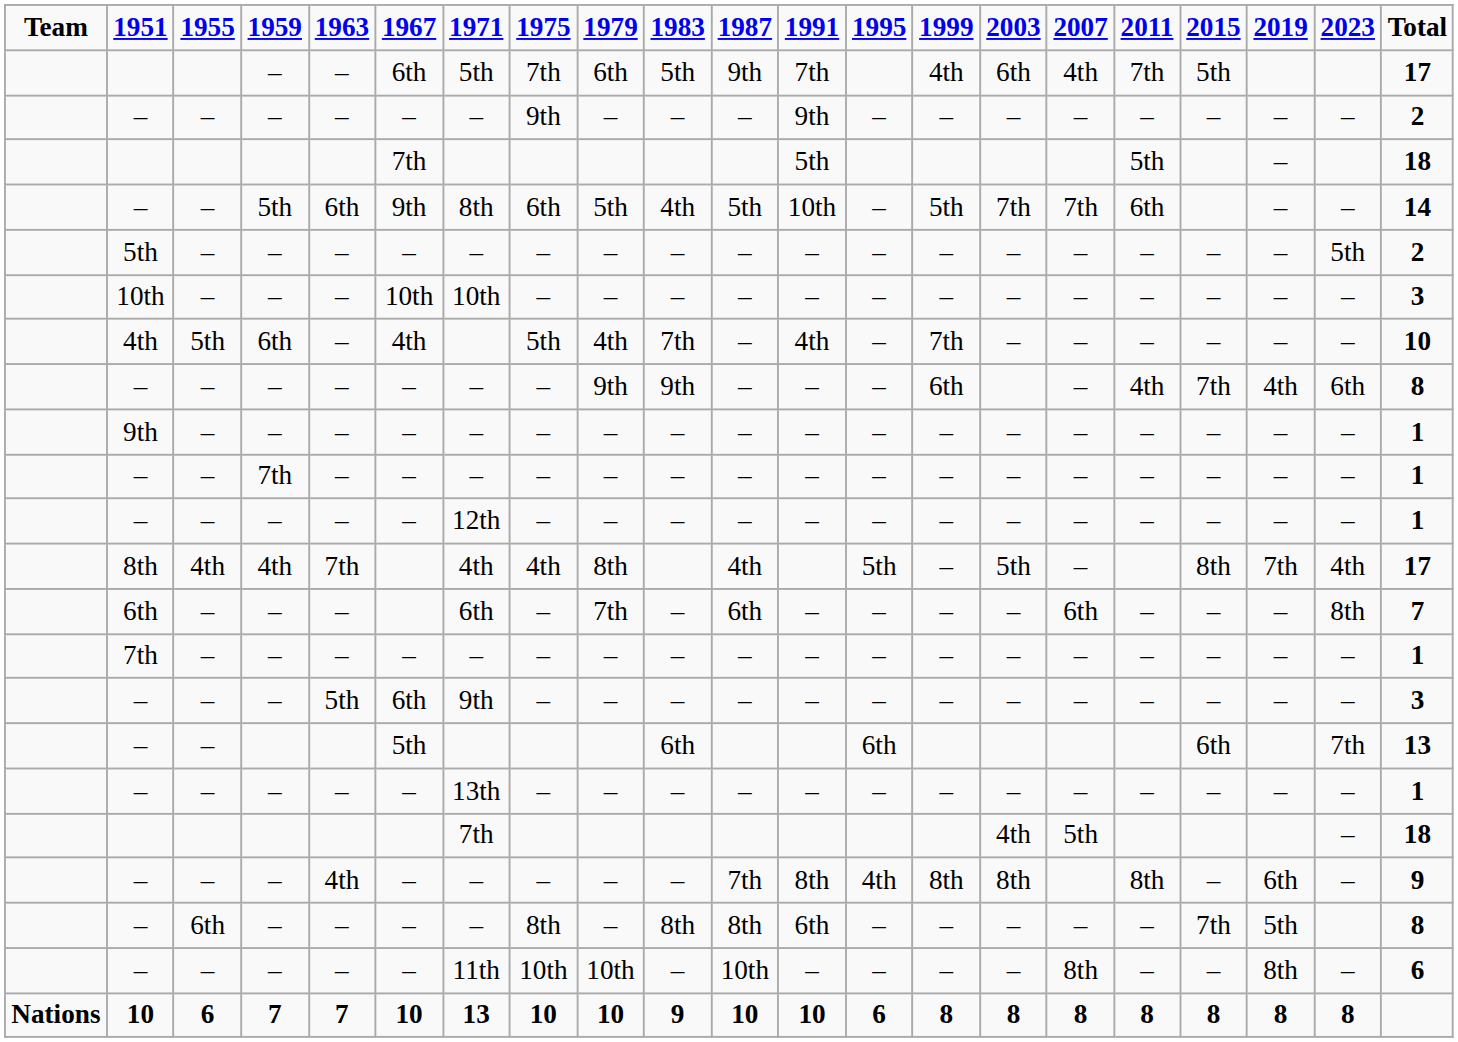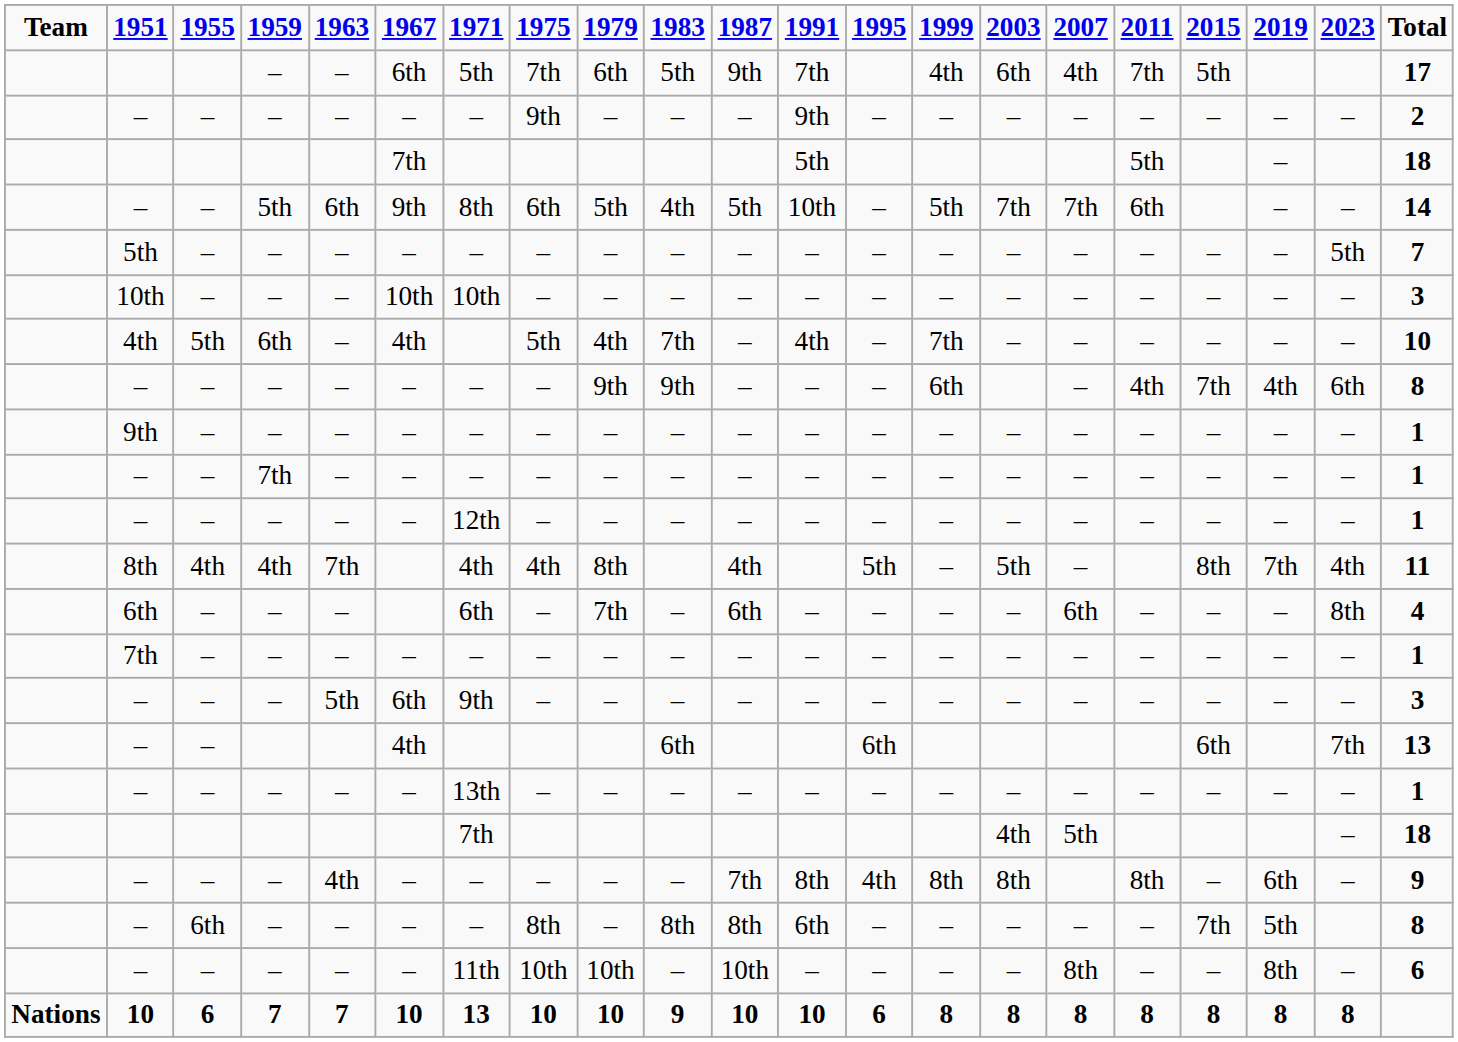(1417, 251) 2 -> (1417, 251) 7
(1417, 565) 17 -> (1417, 565) 11
(1417, 610) 7 -> (1417, 610) 4
(409, 745) 5th -> (409, 745) 4th
